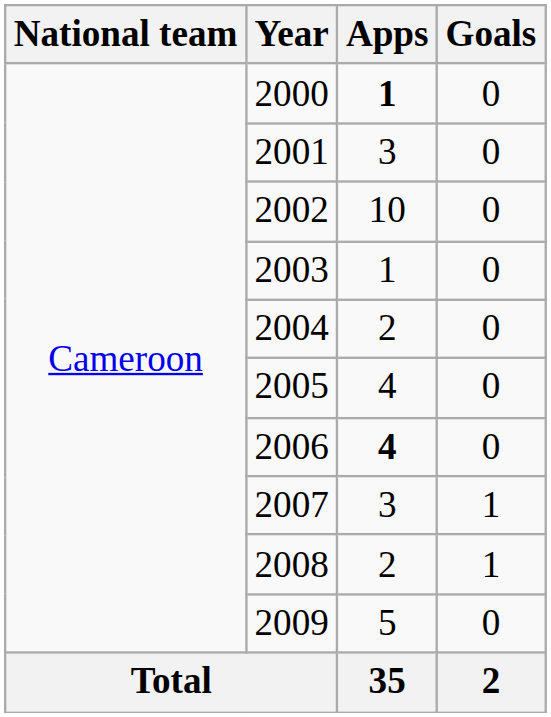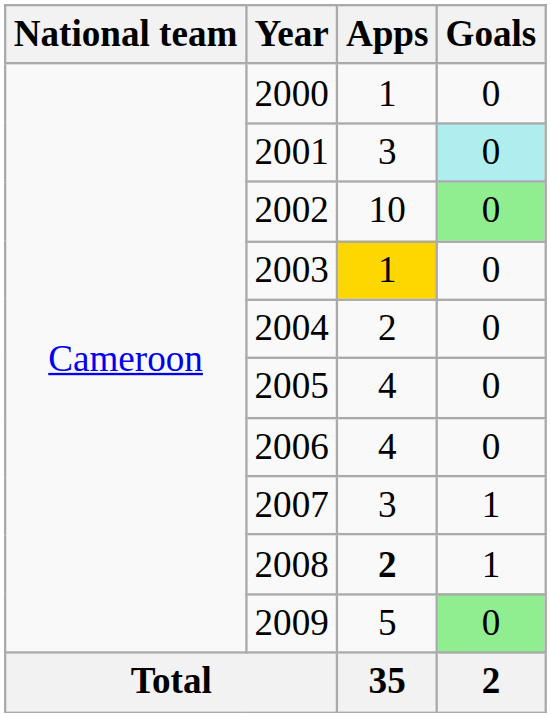(387, 92) bold -> (387, 92) normal
(491, 151) no background -> (491, 151) paleturquoise background
(491, 210) no background -> (491, 210) lightgreen background
(387, 269) no background -> (387, 269) gold background
(387, 446) bold -> (387, 446) normal
(387, 563) normal -> (387, 563) bold
(491, 622) no background -> (491, 622) lightgreen background
